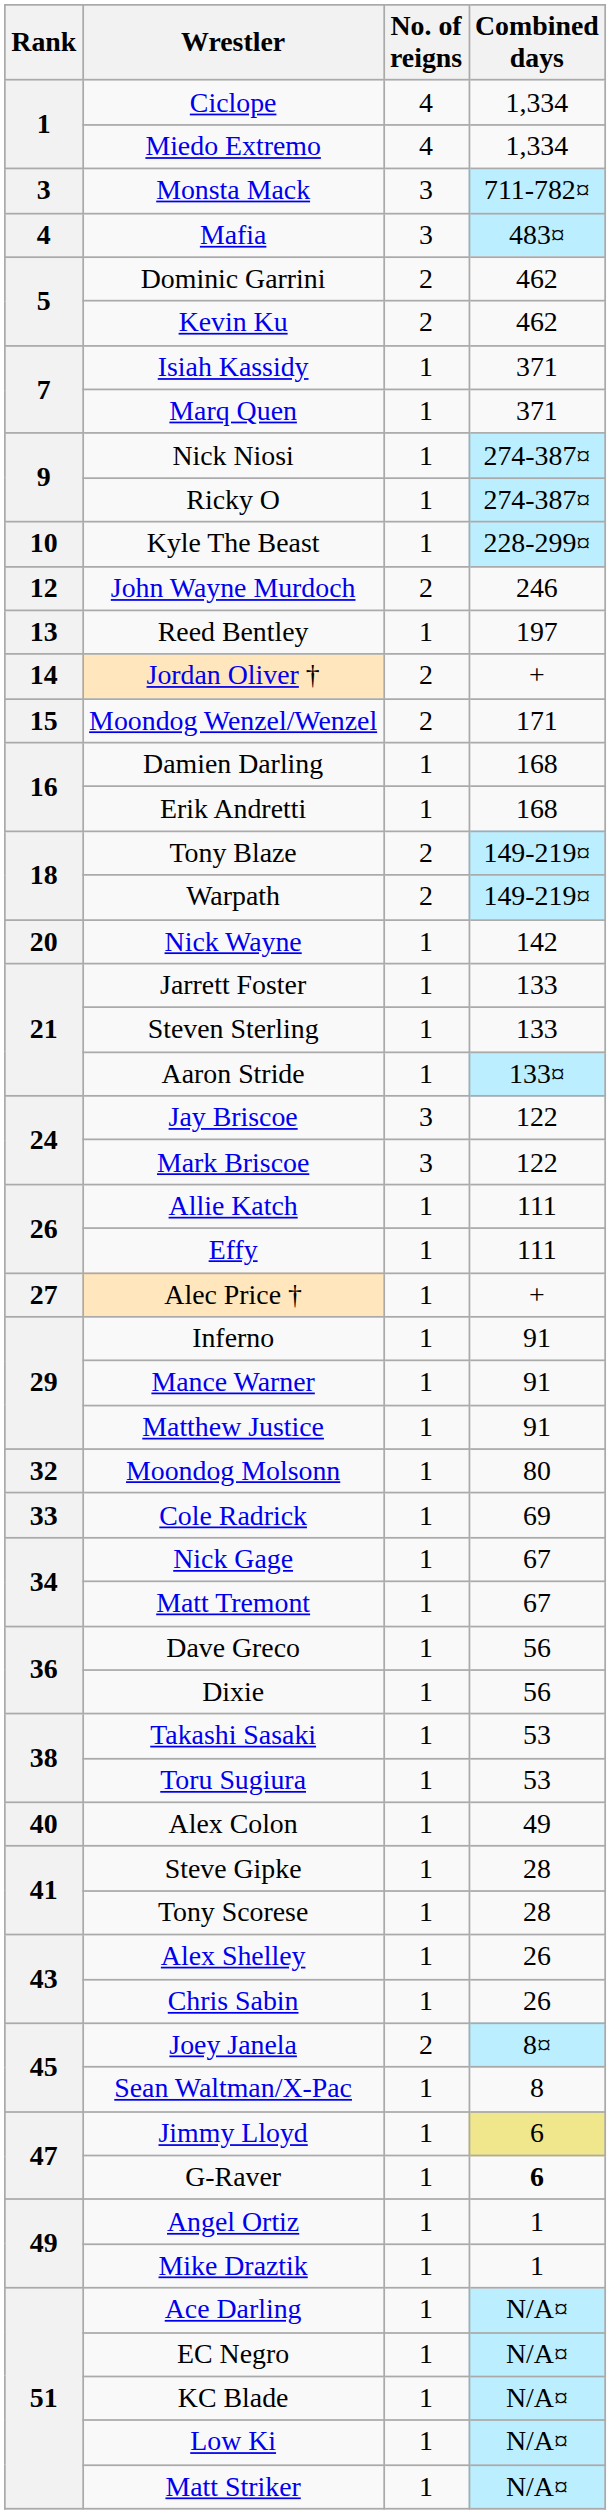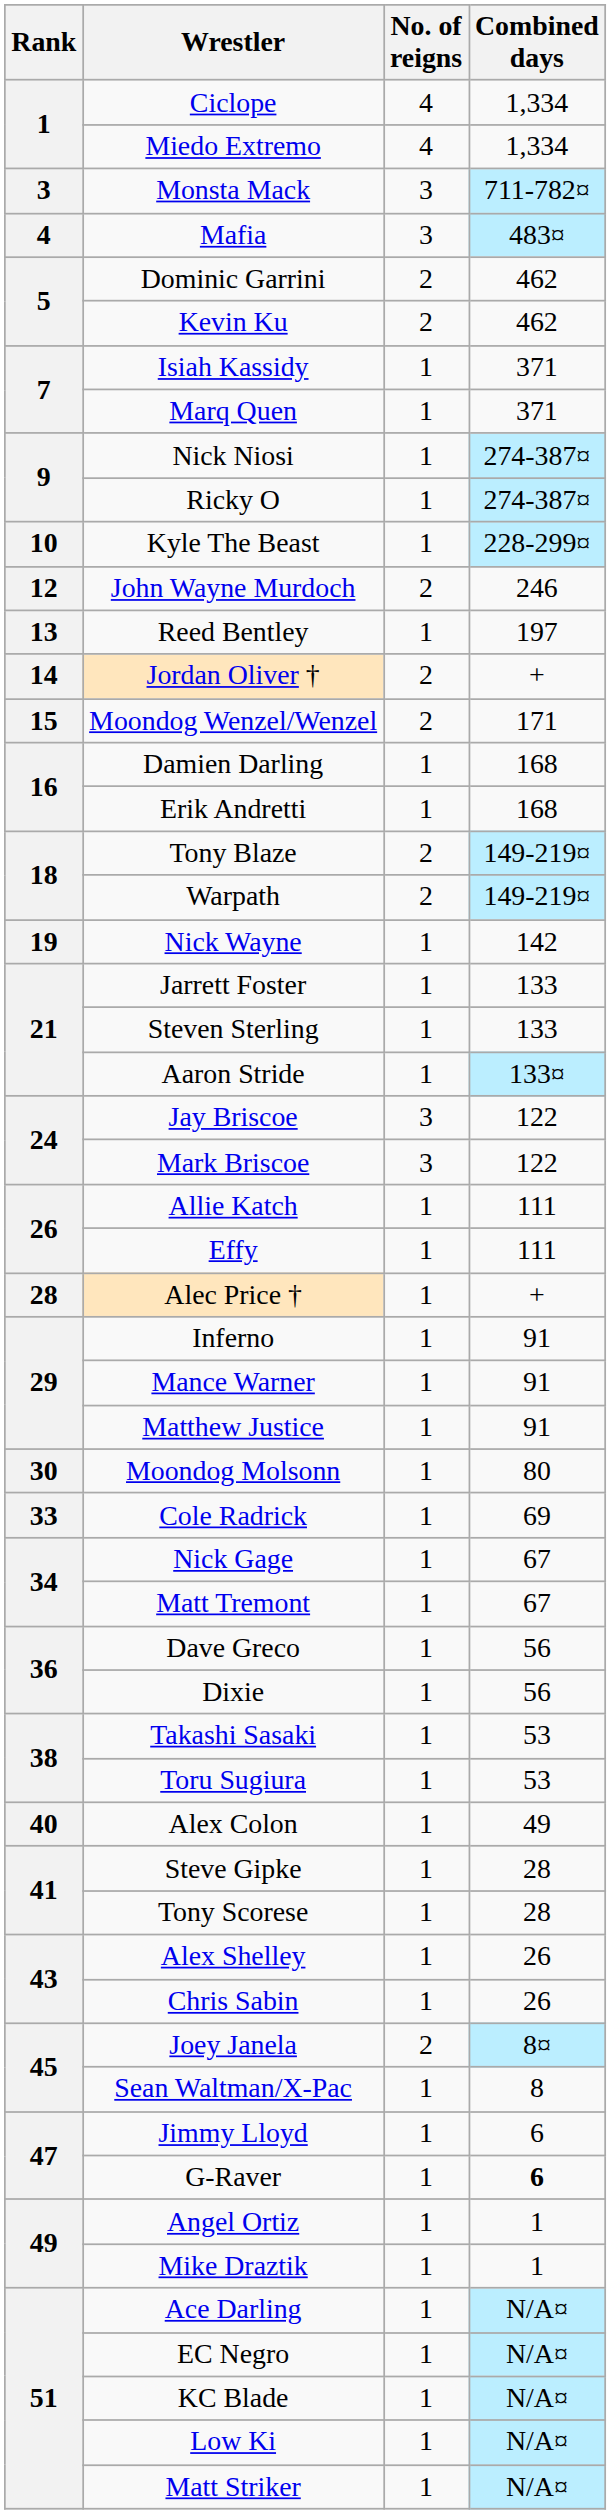(44, 940) 20 -> (44, 940) 19
(44, 1294) 27 -> (44, 1294) 28
(44, 1470) 32 -> (44, 1470) 30
(537, 2133) khaki background -> (537, 2133) no background
